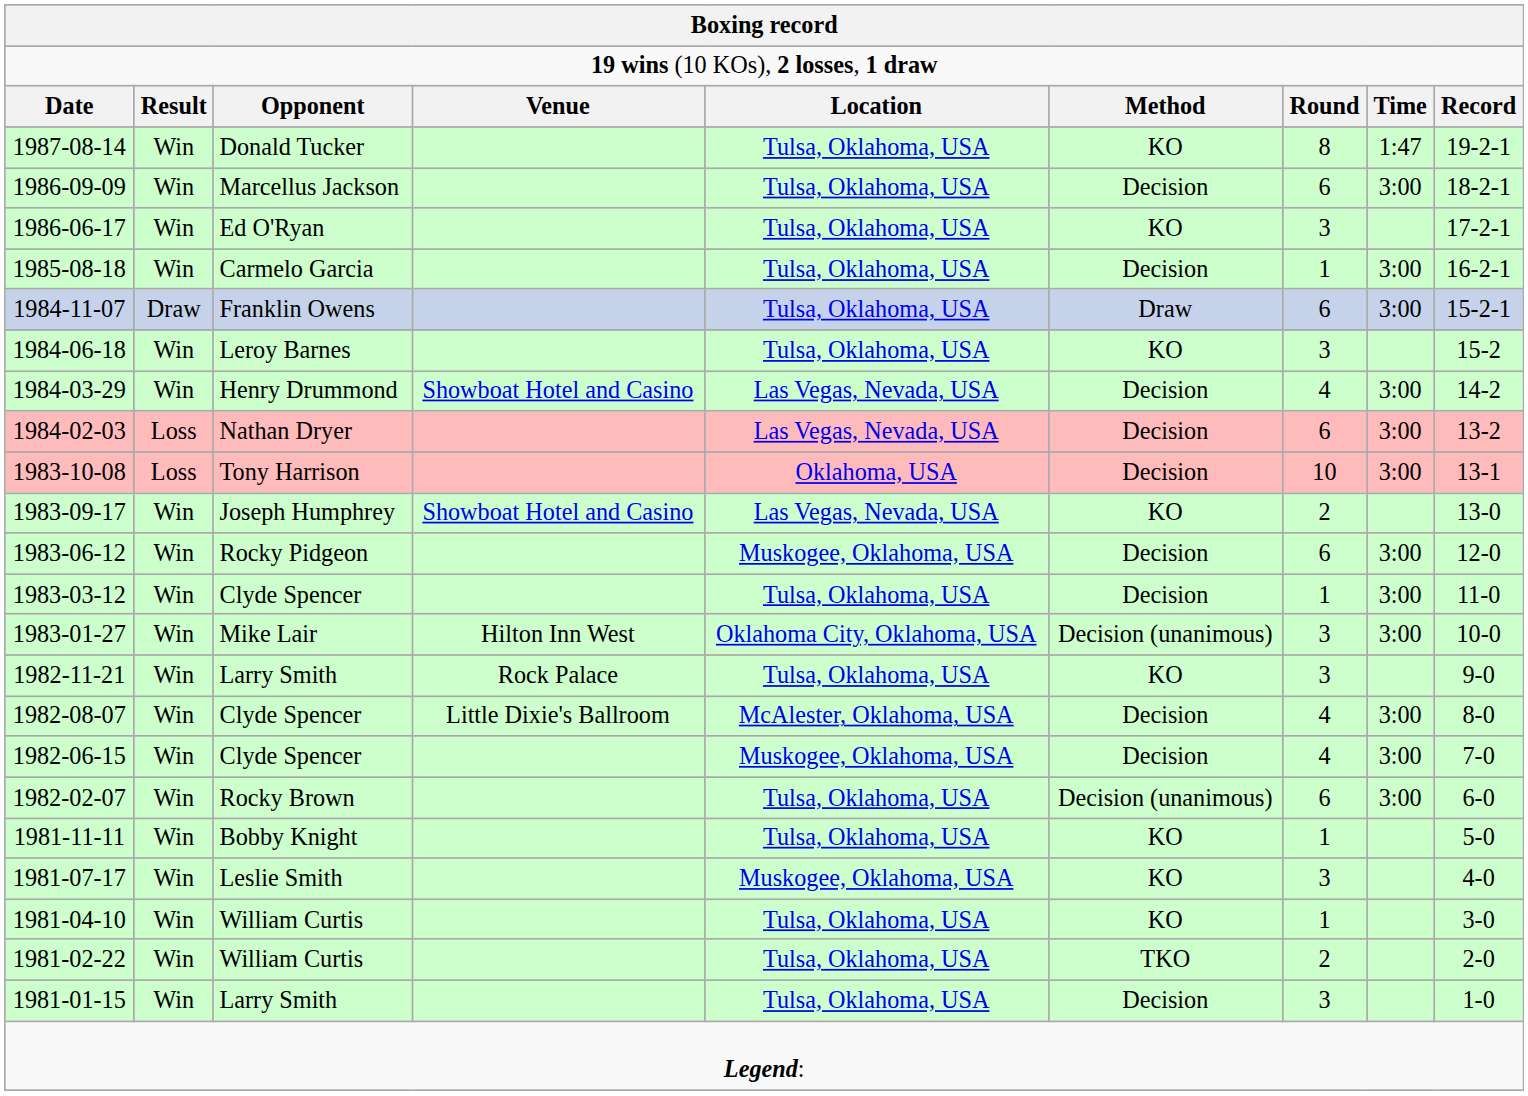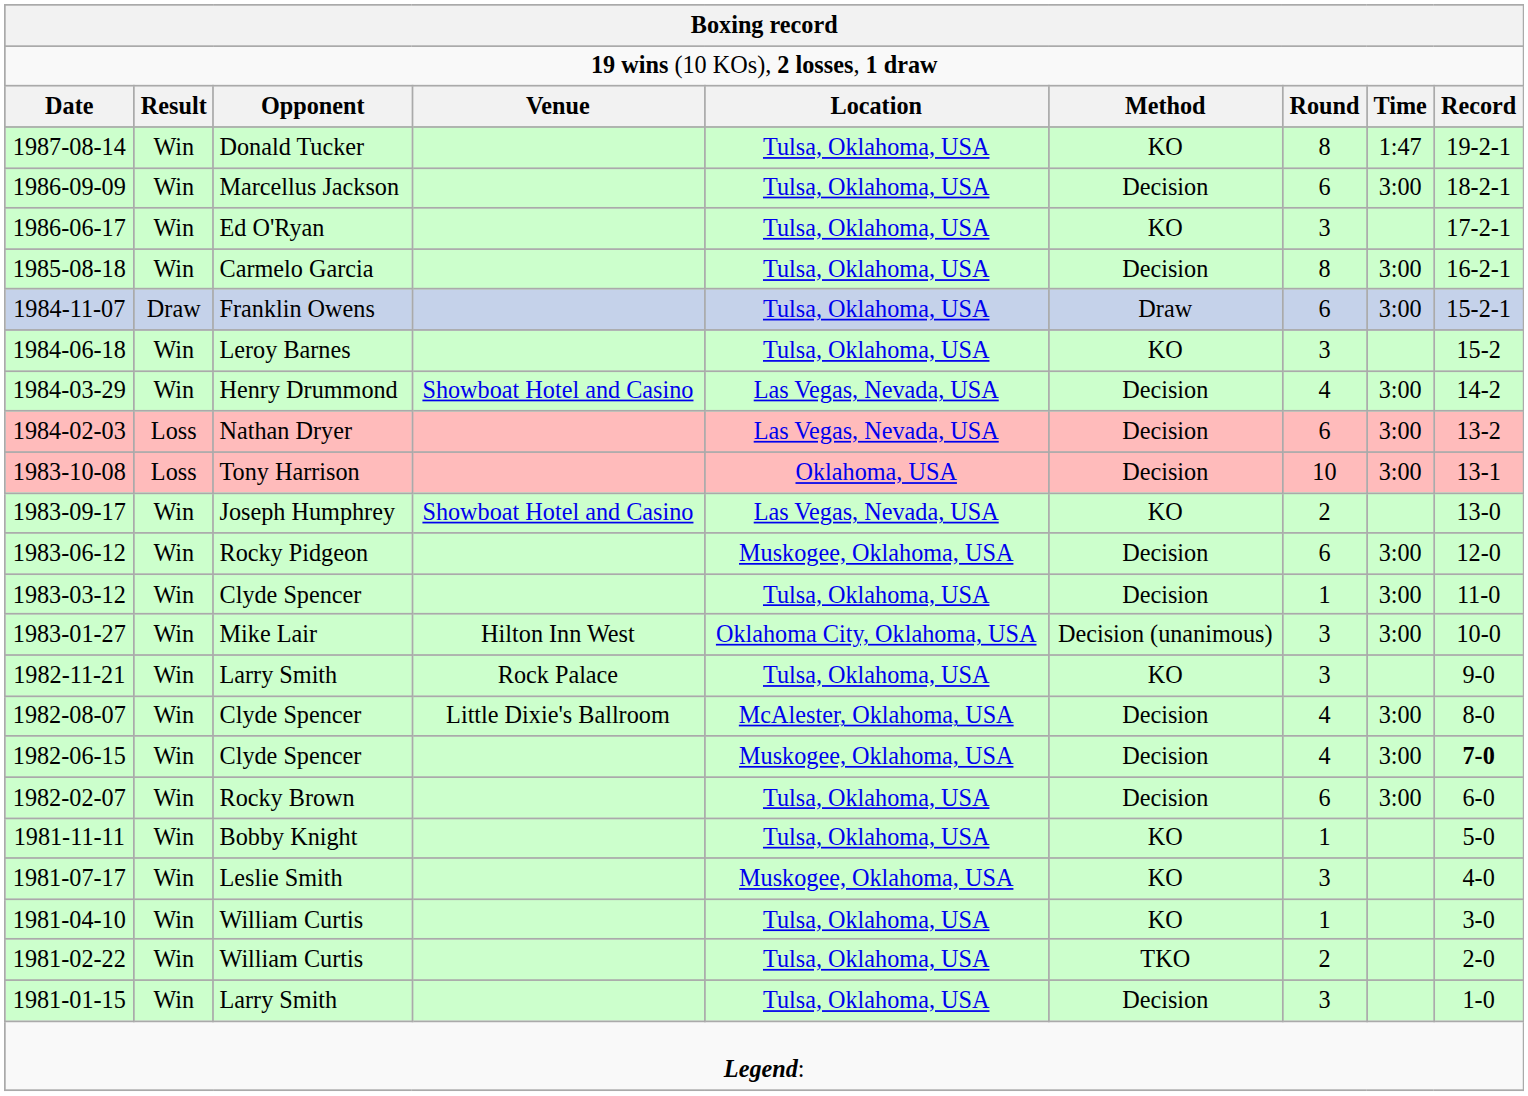(1324, 268) 1 -> (1324, 268) 8
(1479, 756) normal -> (1479, 756) bold
(1165, 796) Decision (unanimous) -> (1165, 796) Decision
